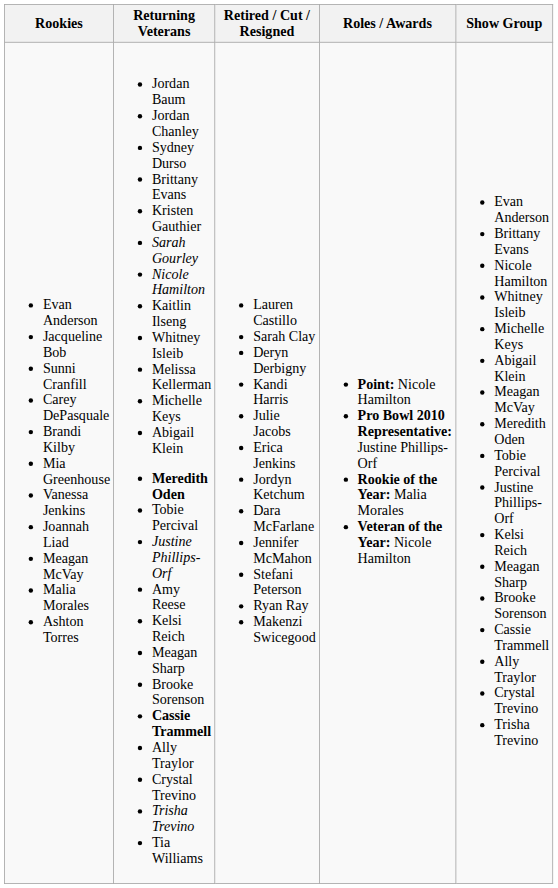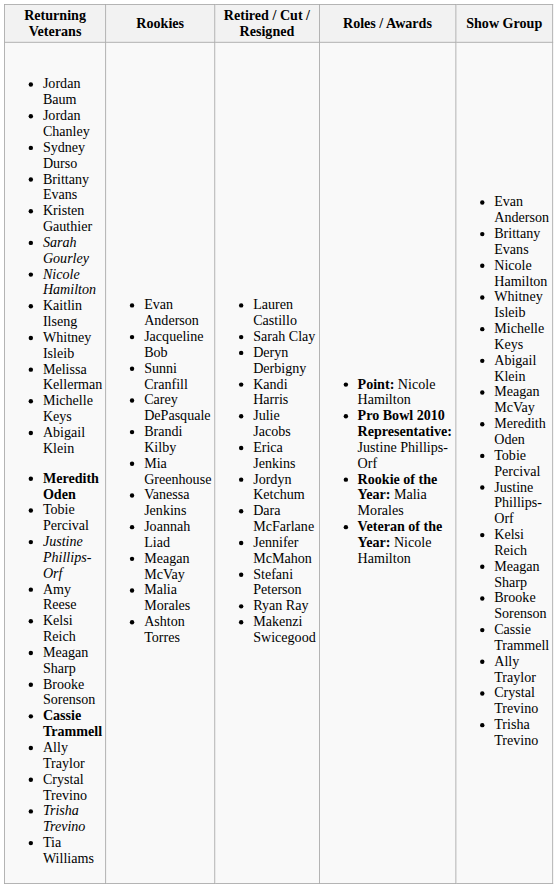columns swapped: (164, 23) <-> (59, 23)
